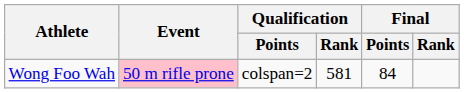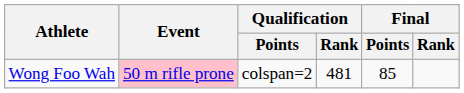(339, 74) 581 -> (339, 74) 481
(388, 74) 84 -> (388, 74) 85
